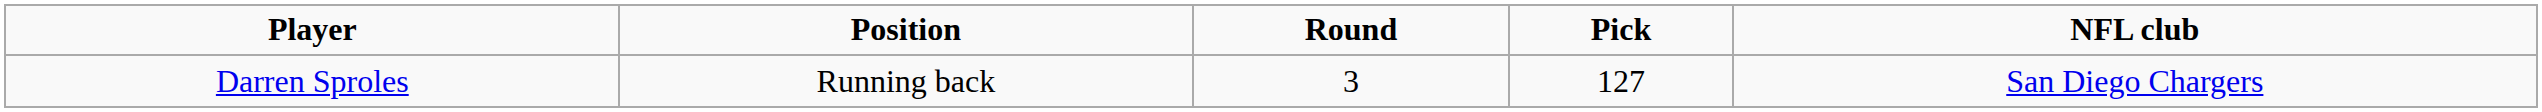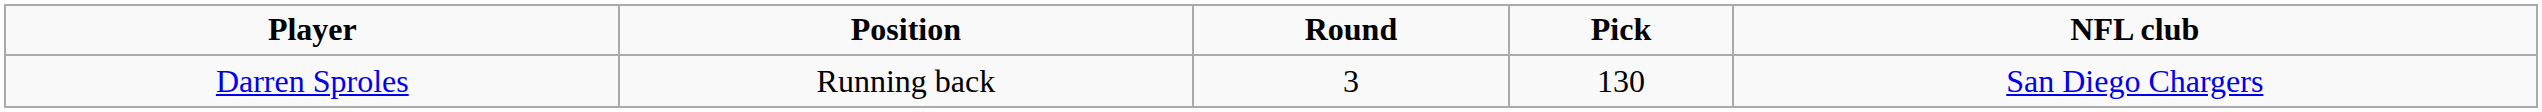(1621, 80) 127 -> (1621, 80) 130
